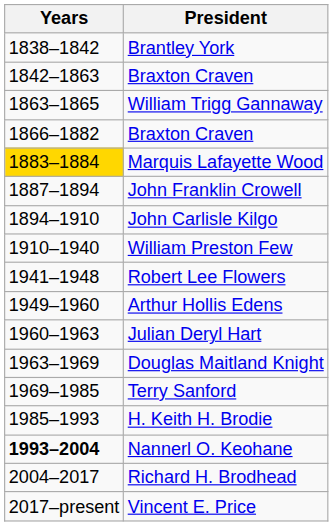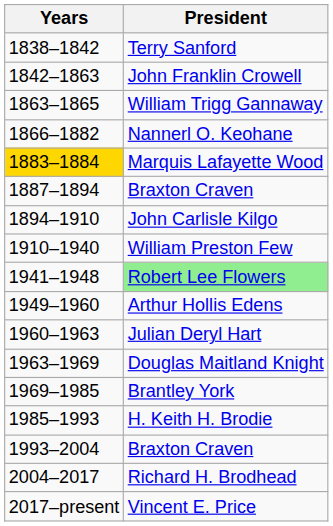(181, 47) Brantley York -> (182, 47) Terry Sanford
(191, 76) Braxton Craven -> (215, 76) John Franklin Crowell
(191, 133) Braxton Craven -> (210, 133) Nannerl O. Keohane
(215, 190) John Franklin Crowell -> (191, 190) Braxton Craven
(207, 276) no background -> (207, 276) lightgreen background
(182, 391) Terry Sanford -> (181, 391) Brantley York
(54, 448) bold -> (54, 448) normal
(210, 448) Nannerl O. Keohane -> (191, 448) Braxton Craven
